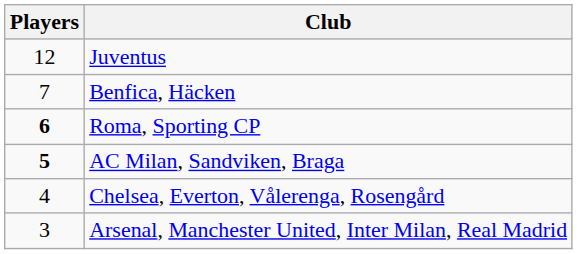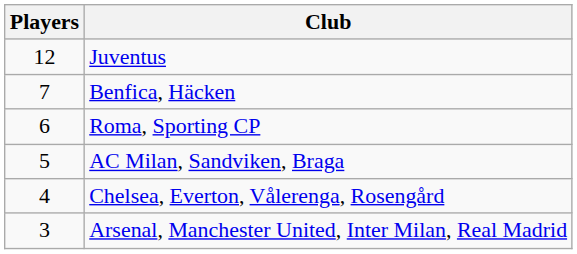(44, 126) bold -> (44, 126) normal
(44, 160) bold -> (44, 160) normal
